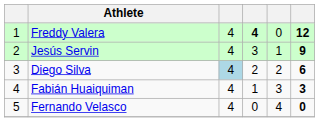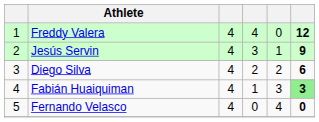(255, 32) bold -> (255, 32) normal
(231, 70) lightblue background -> (231, 70) no background
(303, 88) no background -> (303, 88) lightgreen background
